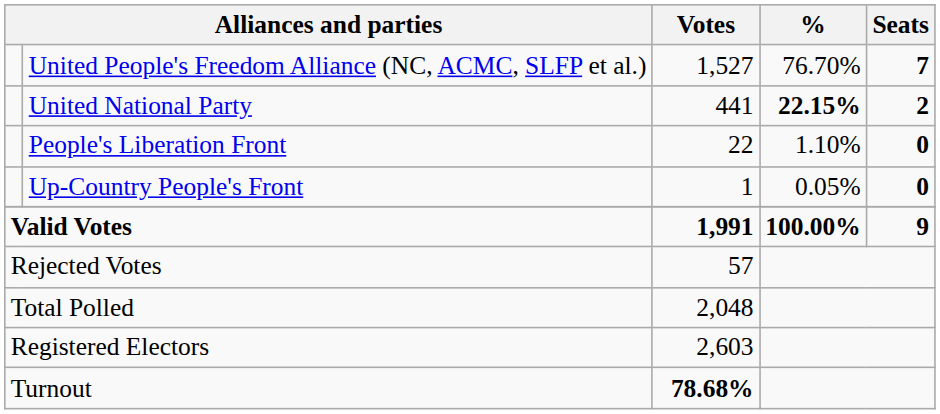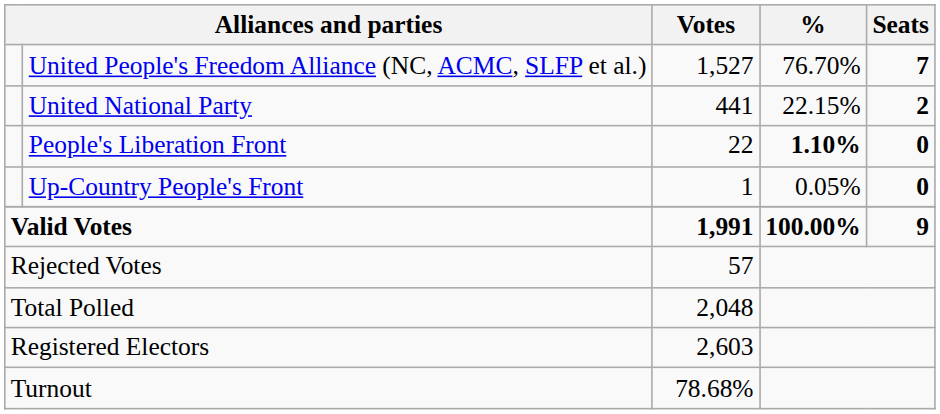(819, 105) bold -> (821, 105) normal
(828, 145) normal -> (826, 145) bold
(712, 387) bold -> (714, 387) normal
